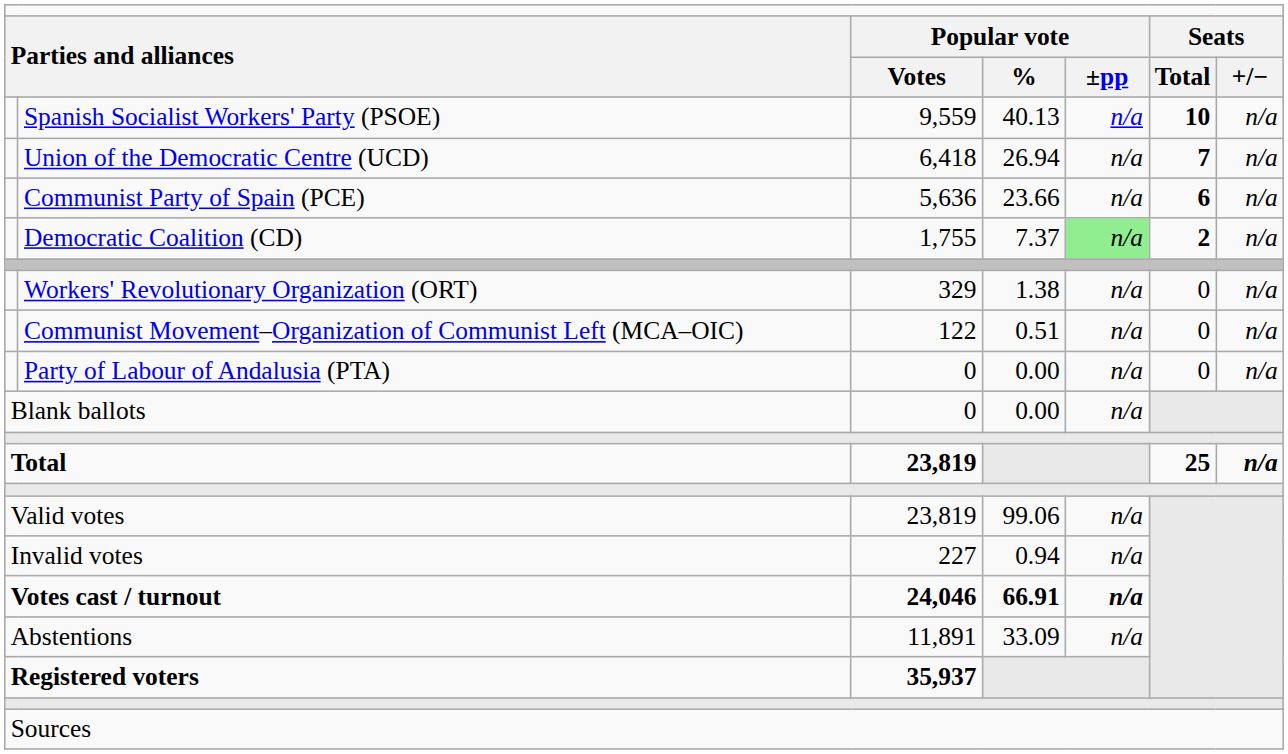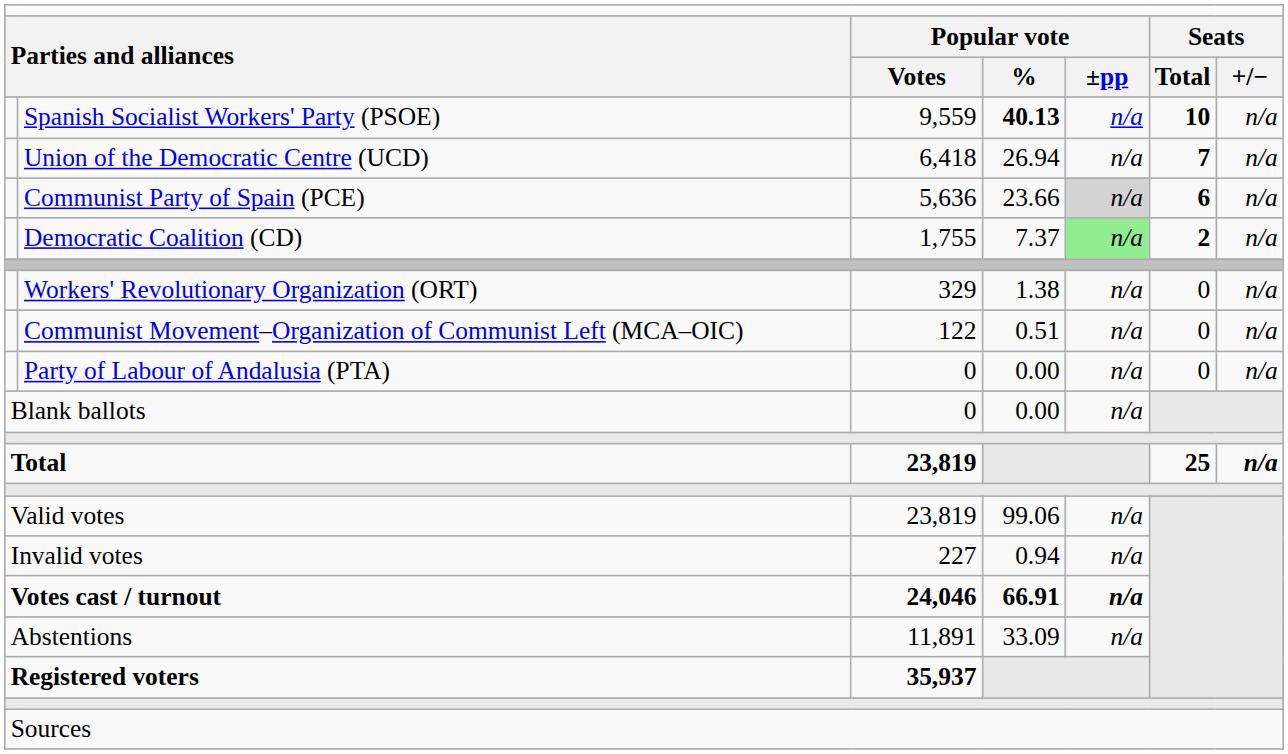(1031, 117) normal -> (1031, 117) bold
(1127, 197) no background -> (1127, 197) lightgrey background
